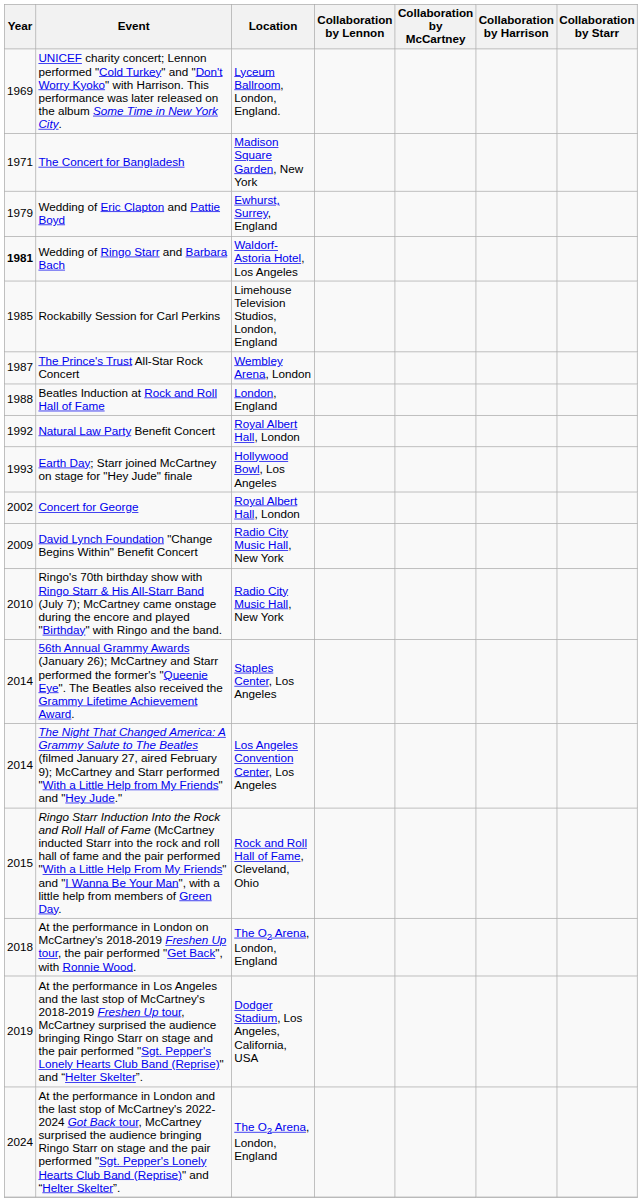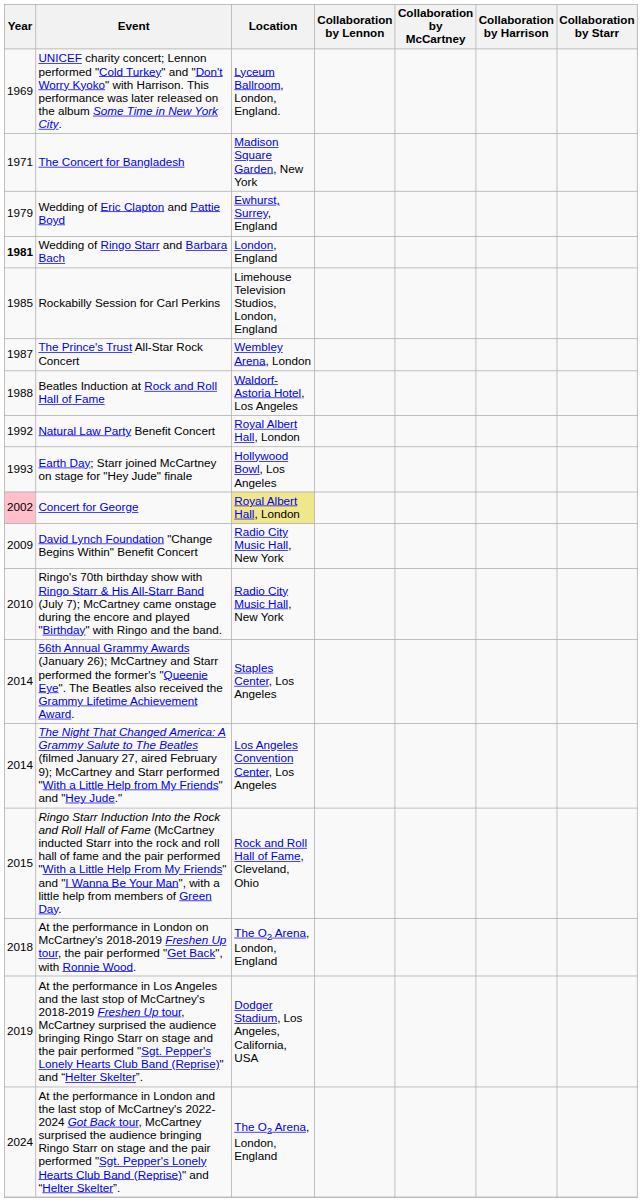(269, 258) Waldorf-Astoria Hotel, Los Angeles -> (256, 252) London, England
(256, 399) London, England -> (269, 393) Waldorf-Astoria Hotel, Los Angeles
(20, 507) no background -> (20, 507) pink background
(267, 507) no background -> (267, 507) khaki background
